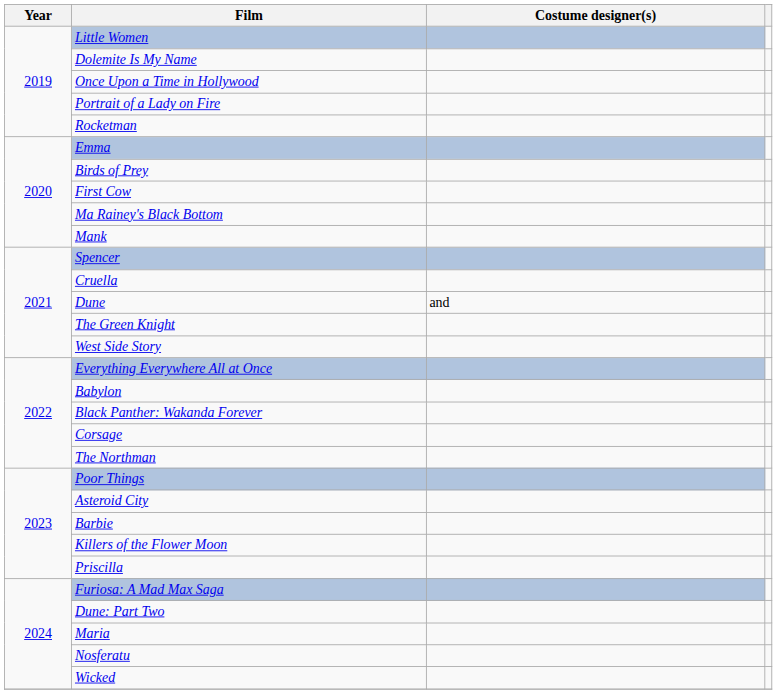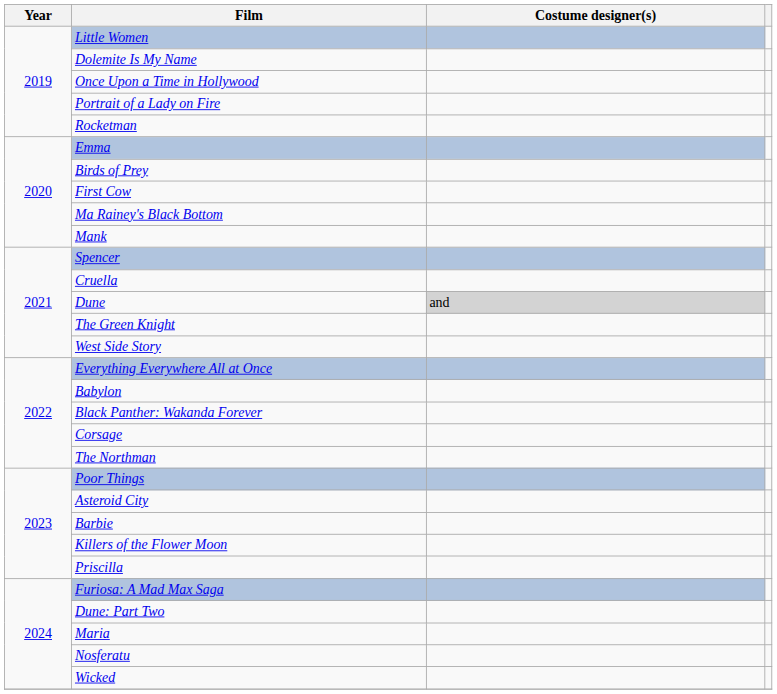(439, 302) no background -> (439, 302) lightgrey background
